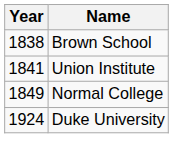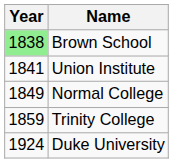(26, 42) no background -> (26, 42) lightgreen background
+ row: (103, 119)
